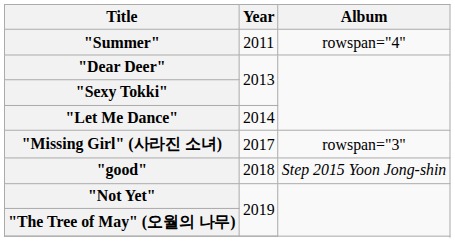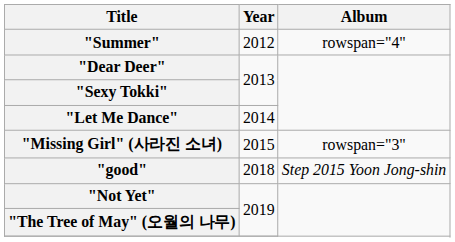(259, 42) 2011 -> (259, 42) 2012
(259, 144) 2017 -> (259, 144) 2015
